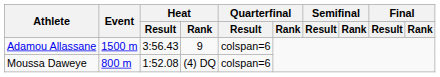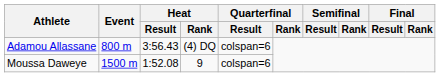(119, 46) 1500 m -> (116, 46) 800 m
(200, 46) 9 -> (200, 46) (4) DQ
(116, 64) 800 m -> (119, 64) 1500 m
(200, 64) (4) DQ -> (200, 64) 9
